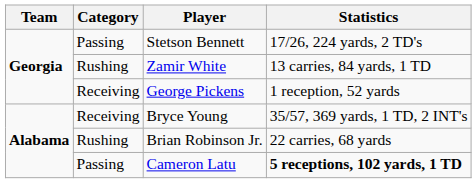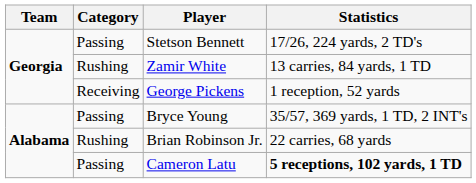(108, 115) Receiving -> (100, 115) Passing
